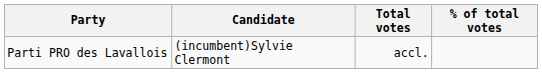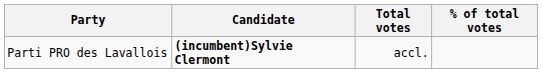(234, 53) normal -> (234, 53) bold
